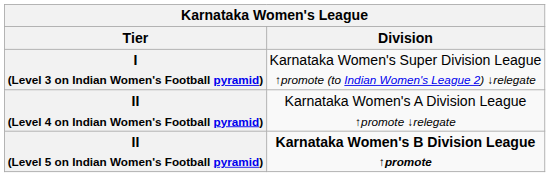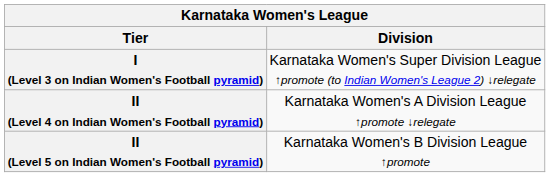(405, 152) bold -> (405, 152) normal
